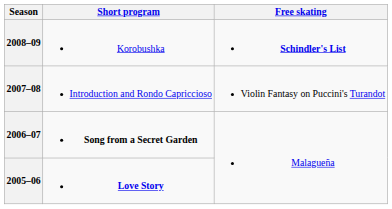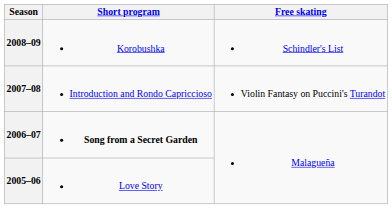(301, 48) bold -> (301, 48) normal
(129, 186) bold -> (129, 186) normal
